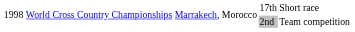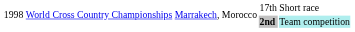(267, 21) normal -> (267, 21) bold
(315, 21) no background -> (315, 21) paleturquoise background
